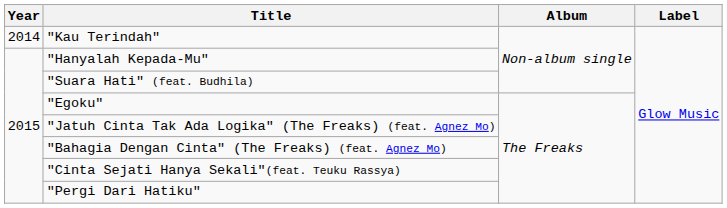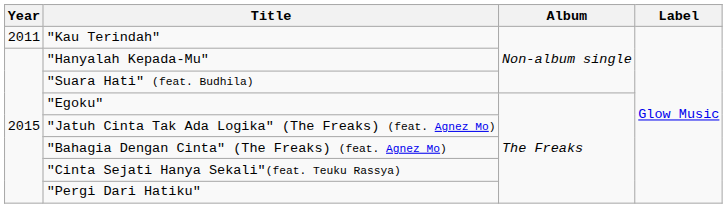(24, 38) 2014 -> (24, 38) 2011
